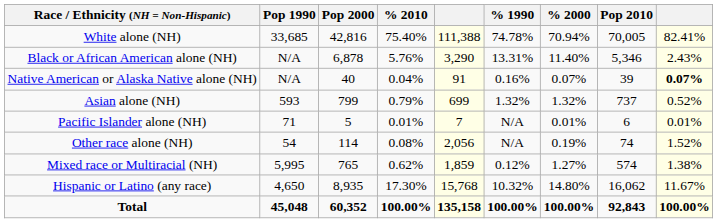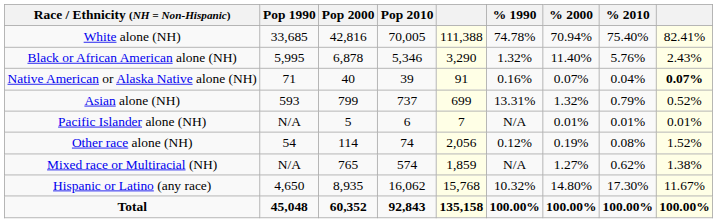columns swapped: (627, 15) <-> (406, 15)
(289, 57) N/A -> (289, 57) 5,995
(512, 57) 13.31% -> (515, 57) 1.32%
(289, 79) N/A -> (289, 79) 71
(512, 100) 1.32% -> (515, 100) 13.31%
(289, 121) 71 -> (289, 121) N/A
(512, 143) N/A -> (515, 143) 0.12%
(289, 164) 5,995 -> (289, 164) N/A
(512, 164) 0.12% -> (515, 164) N/A
